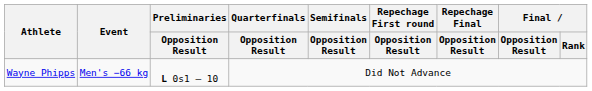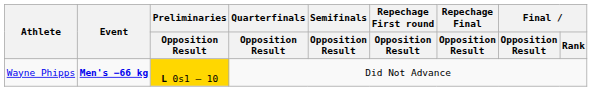(114, 72) normal -> (114, 72) bold
(190, 78) no background -> (190, 78) gold background
